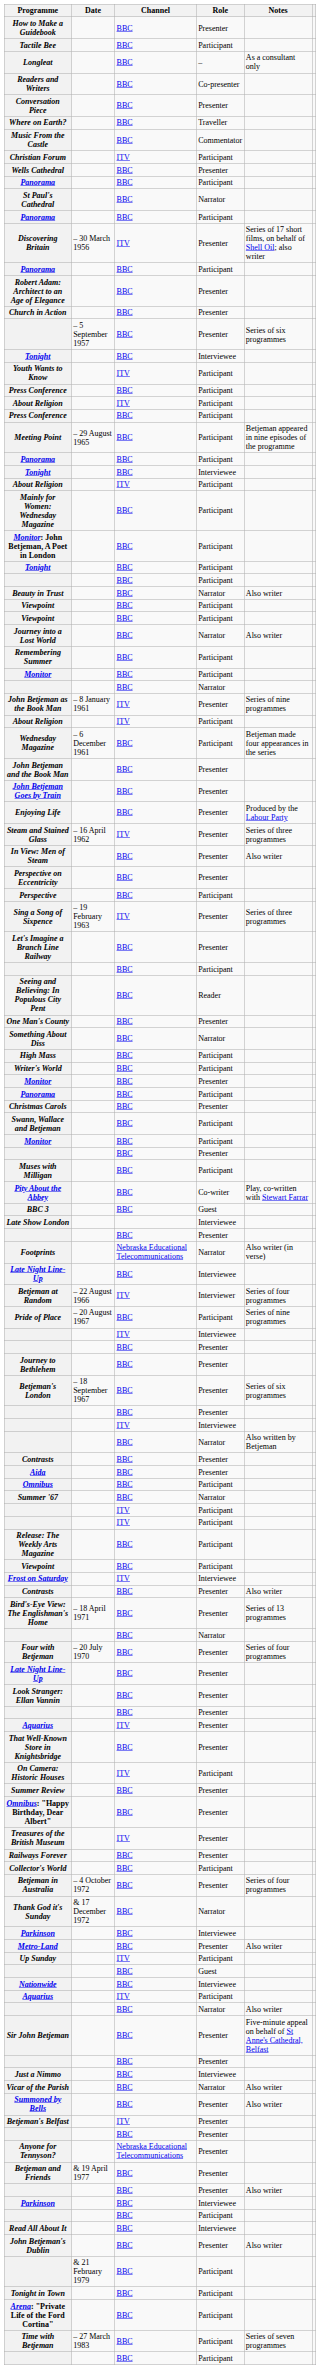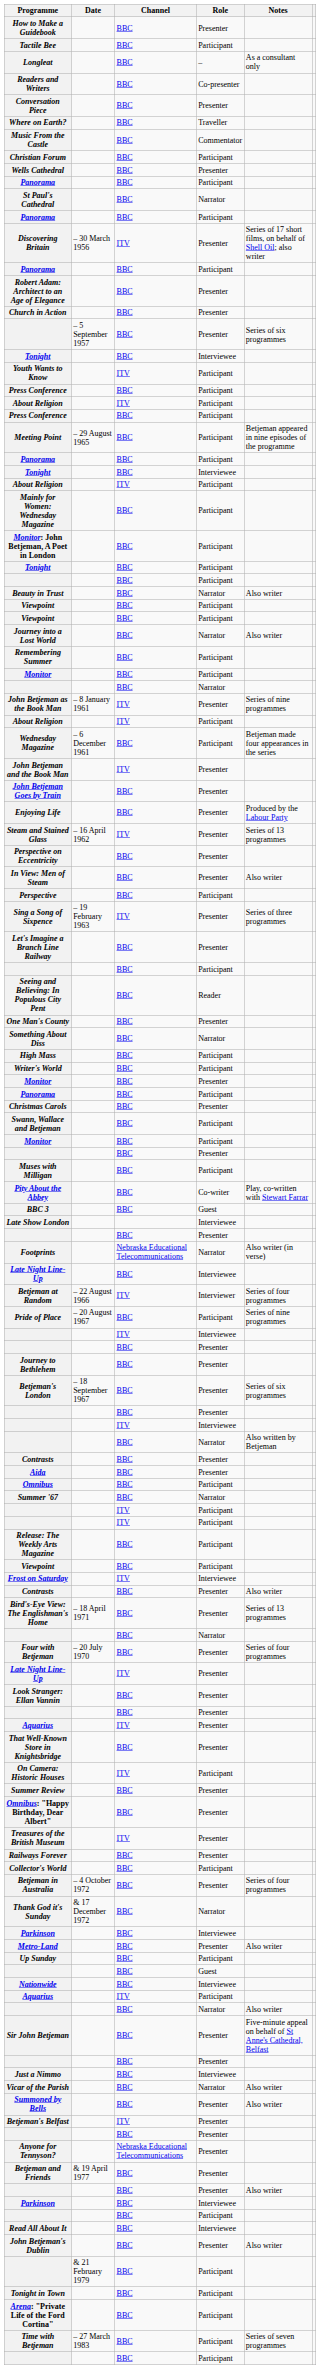(123, 157) ITV -> (125, 157) BBC
(125, 769) BBC -> (123, 769) ITV
(269, 834) Series of three programmes -> (266, 834) Series of 13 programmes
rows swapped: (38, 877) <-> (38, 856)
(125, 1673) BBC -> (123, 1673) ITV
(123, 1958) ITV -> (125, 1958) BBC
